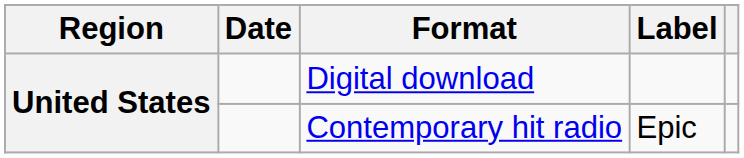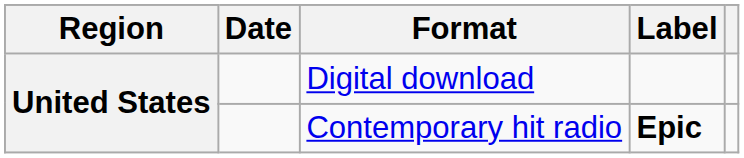(667, 127) normal -> (669, 127) bold
